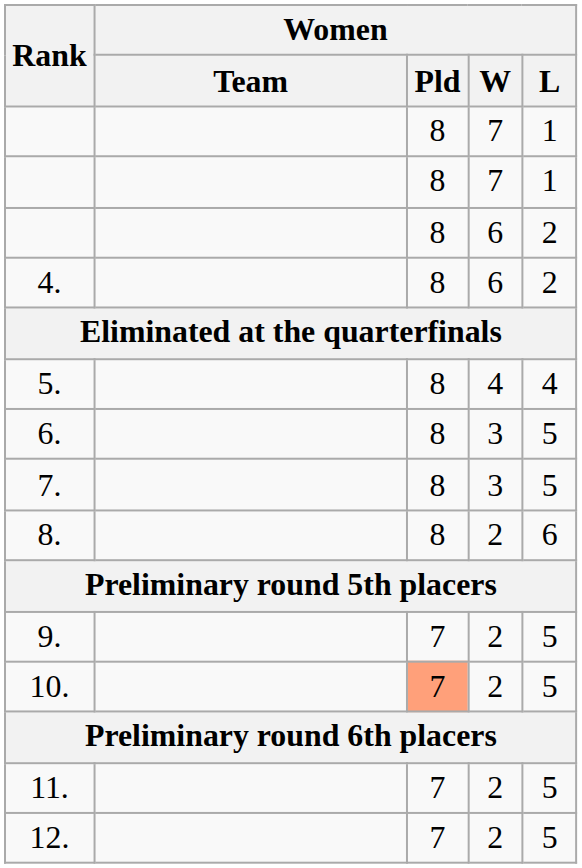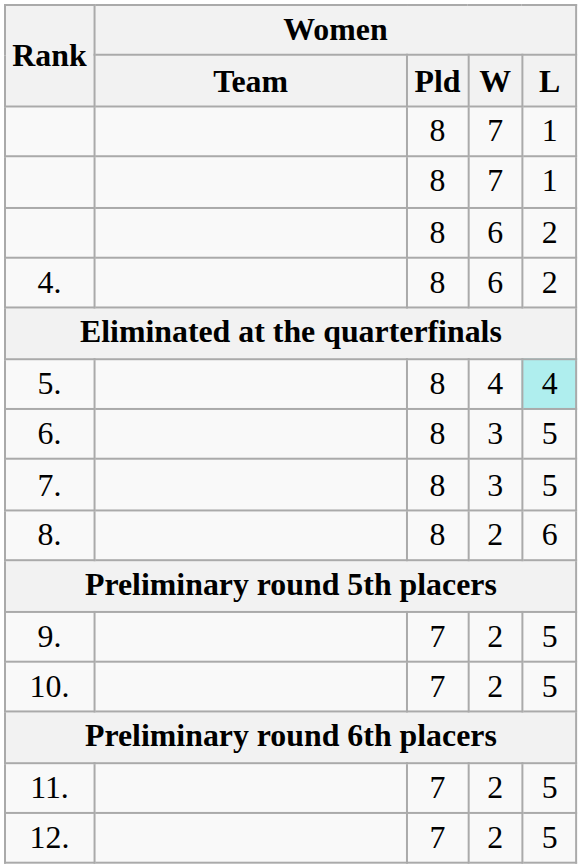(550, 383) no background -> (550, 383) paleturquoise background
(438, 686) lightsalmon background -> (438, 686) no background
